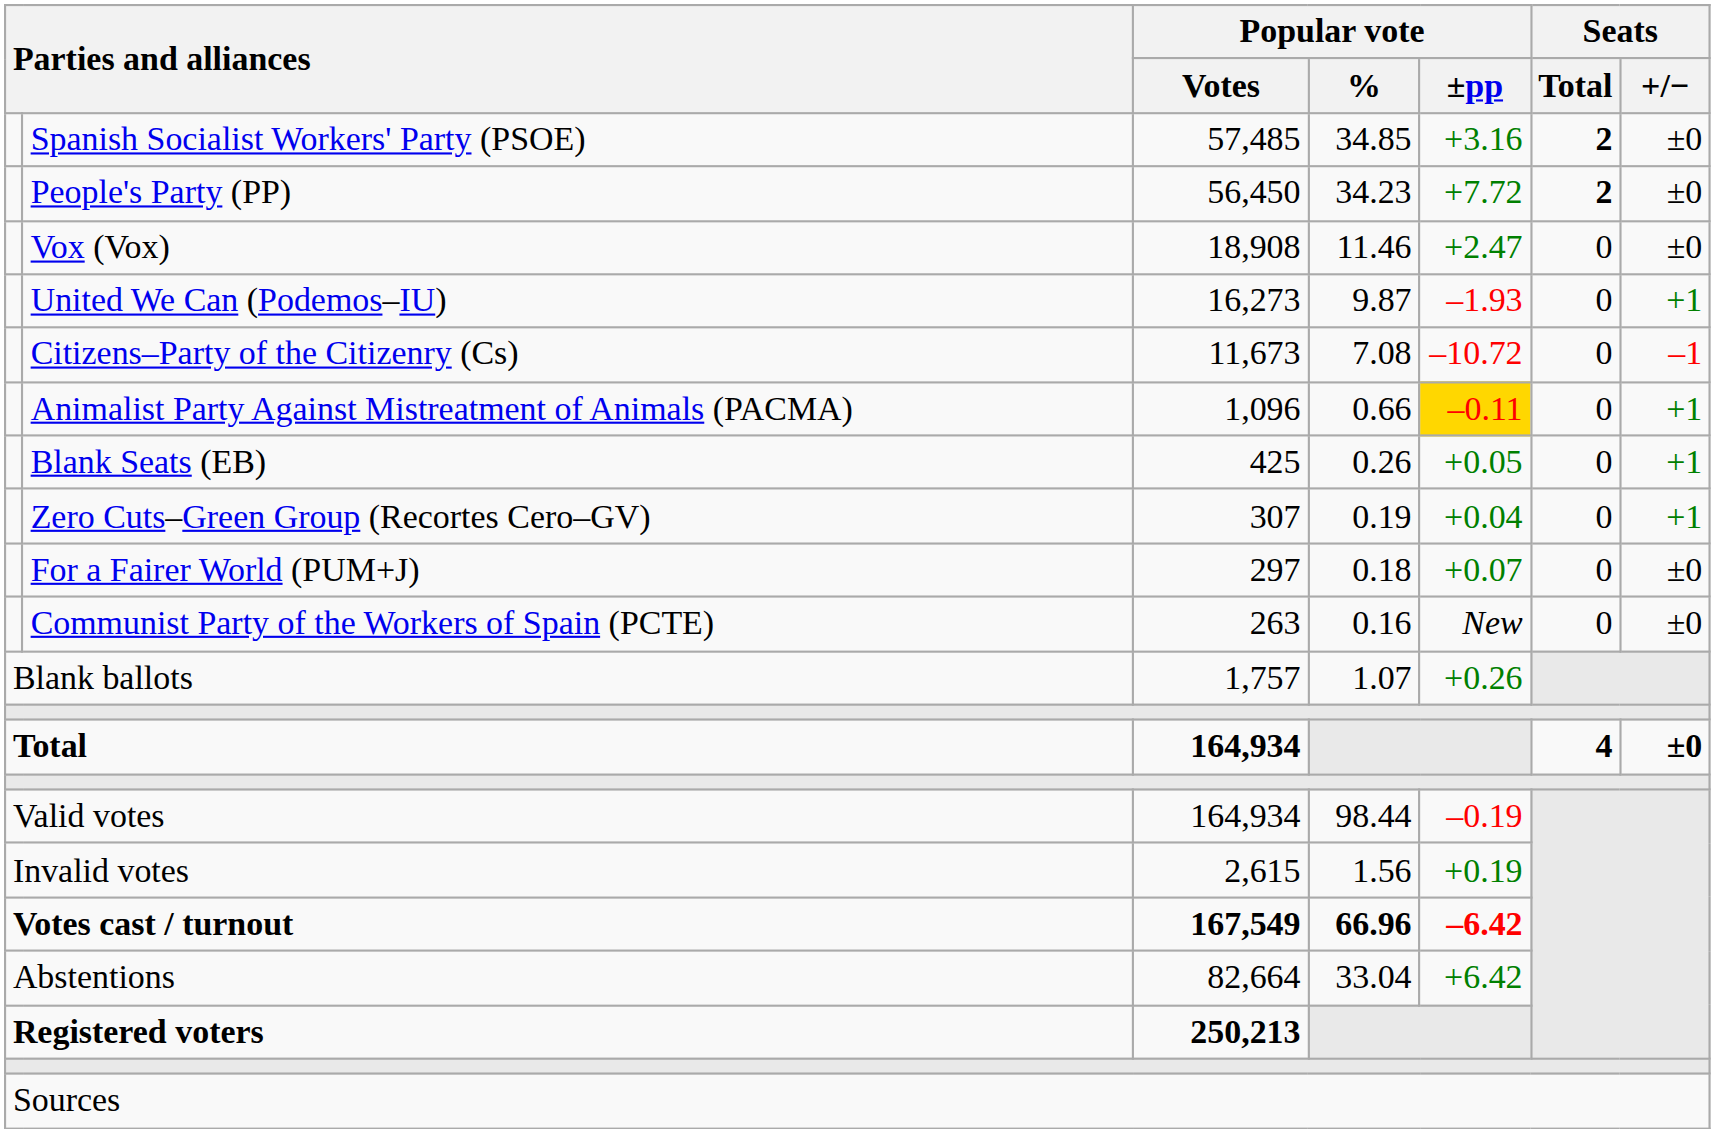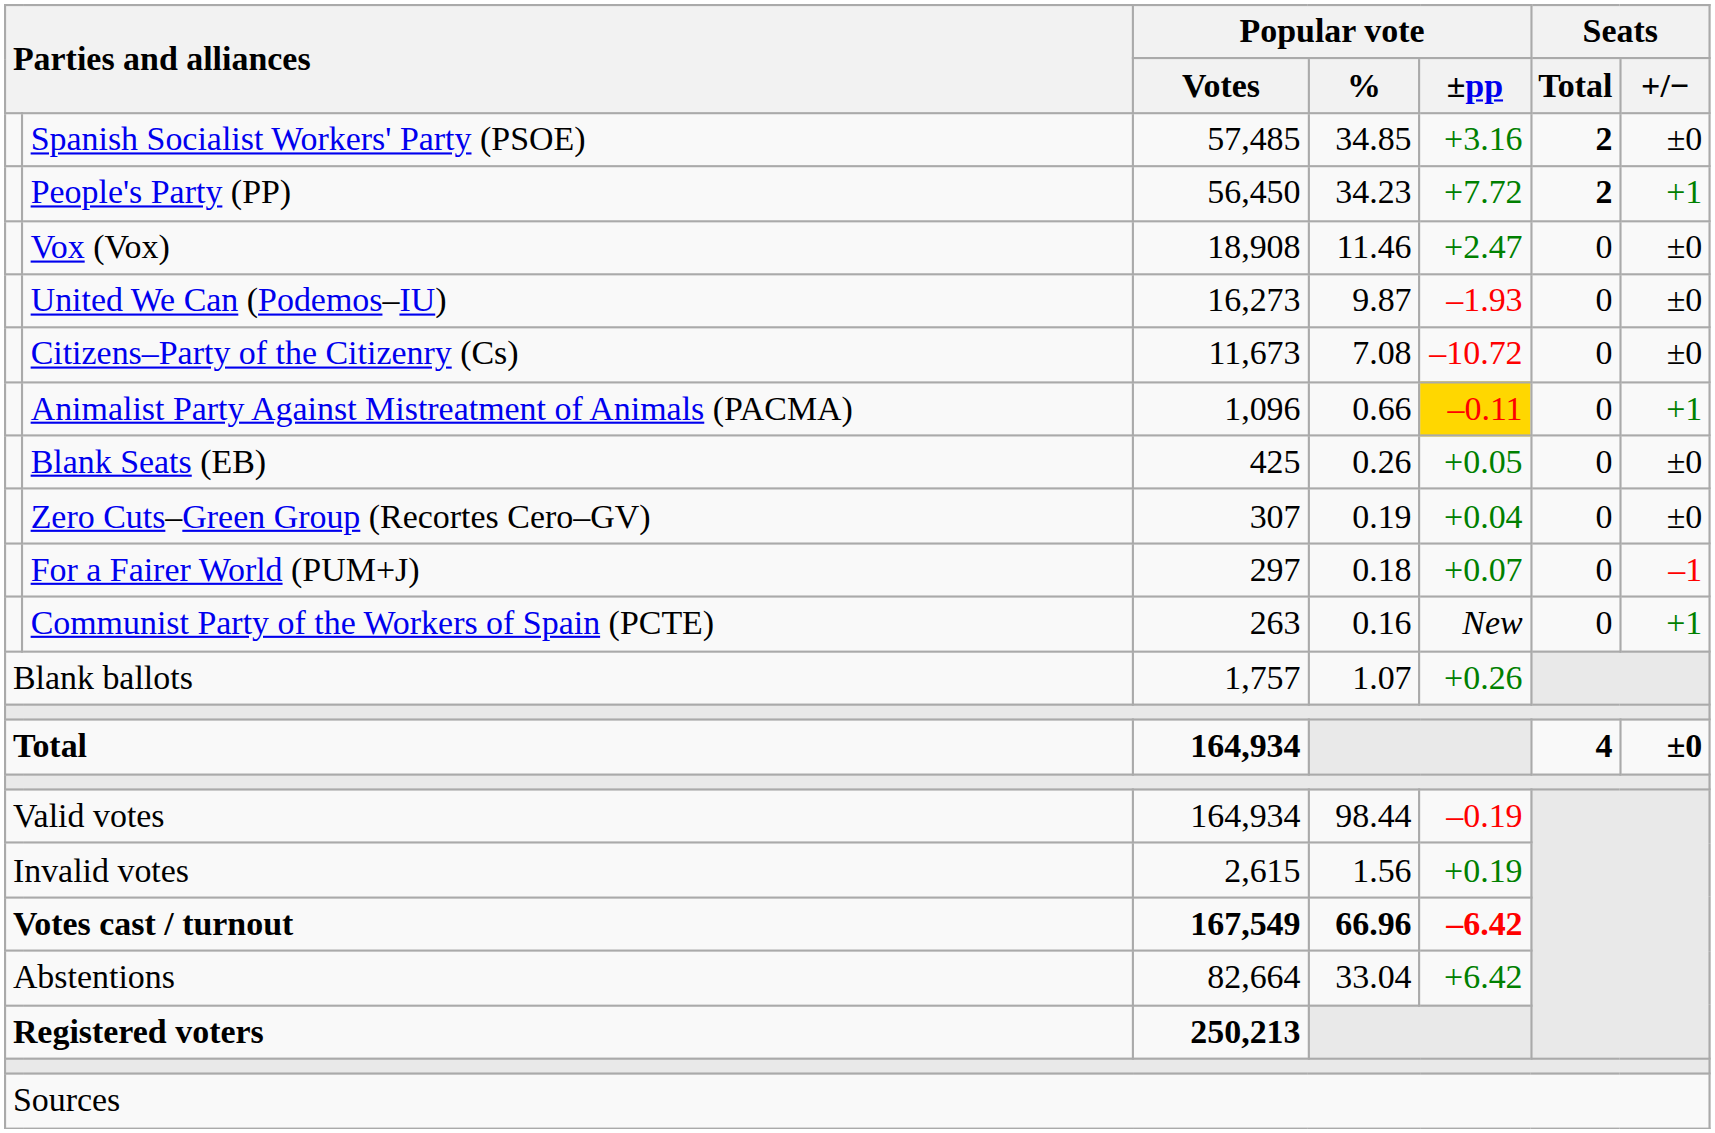(1684, 192) ±0 -> (1684, 192) +1
(1684, 300) +1 -> (1684, 300) ±0
(1685, 354) –1 -> (1684, 354) ±0
(1684, 461) +1 -> (1684, 461) ±0
(1684, 515) +1 -> (1684, 515) ±0
(1684, 569) ±0 -> (1685, 569) –1
(1684, 623) ±0 -> (1684, 623) +1
